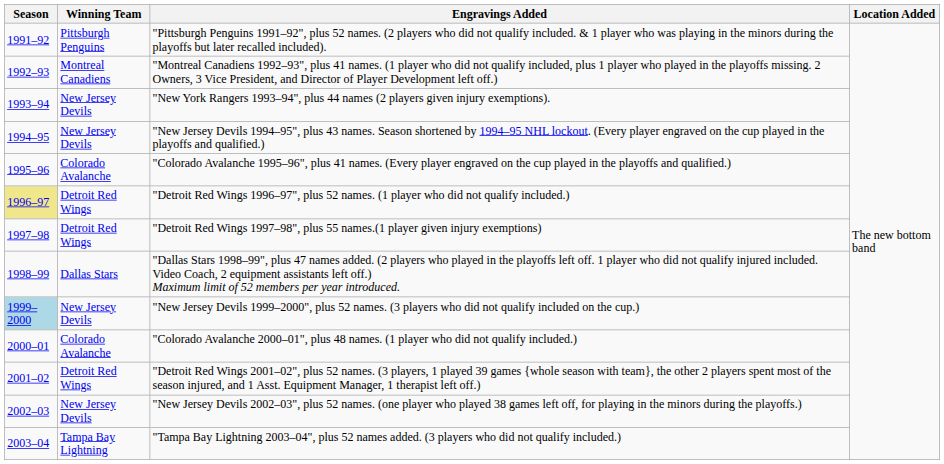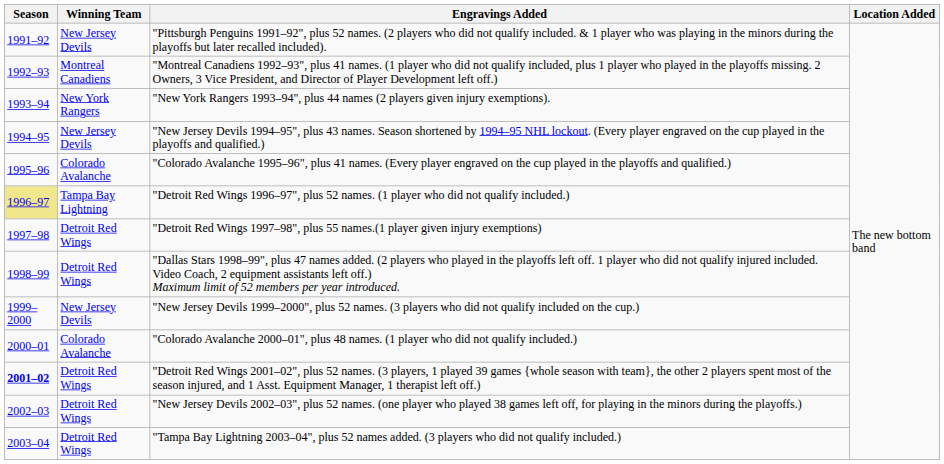(85, 39) Pittsburgh Penguins -> (88, 39) New Jersey Devils
(88, 104) New Jersey Devils -> (85, 104) New York Rangers
(89, 202) Detroit Red Wings -> (88, 202) Tampa Bay Lightning
(89, 274) Dallas Stars -> (89, 274) Detroit Red Wings
(22, 313) lightblue background -> (22, 313) no background
(28, 378) normal -> (28, 378) bold
(88, 411) New Jersey Devils -> (89, 411) Detroit Red Wings
(88, 443) Tampa Bay Lightning -> (89, 443) Detroit Red Wings
